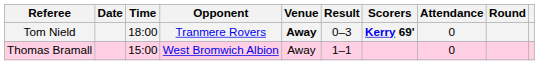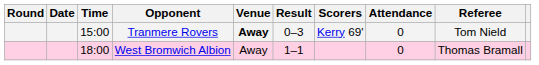columns swapped: (507, 13) <-> (50, 13)
(143, 32) 18:00 -> (95, 32) 15:00
(390, 32) bold -> (340, 32) normal
(143, 50) 15:00 -> (95, 50) 18:00
